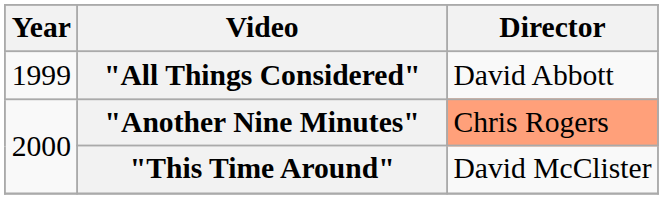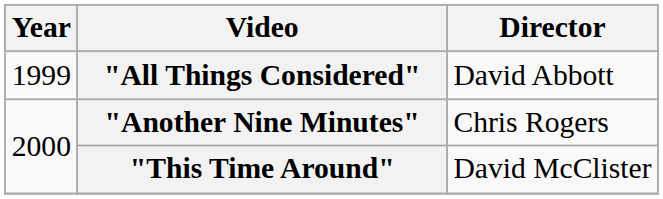(531, 121) lightsalmon background -> (531, 121) no background
